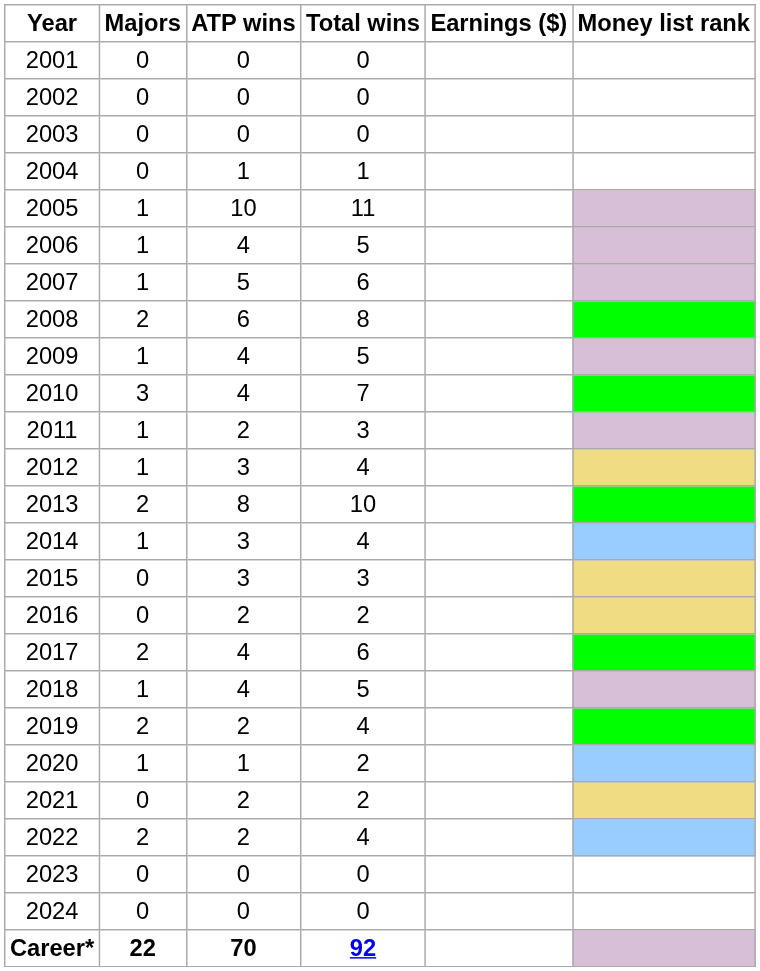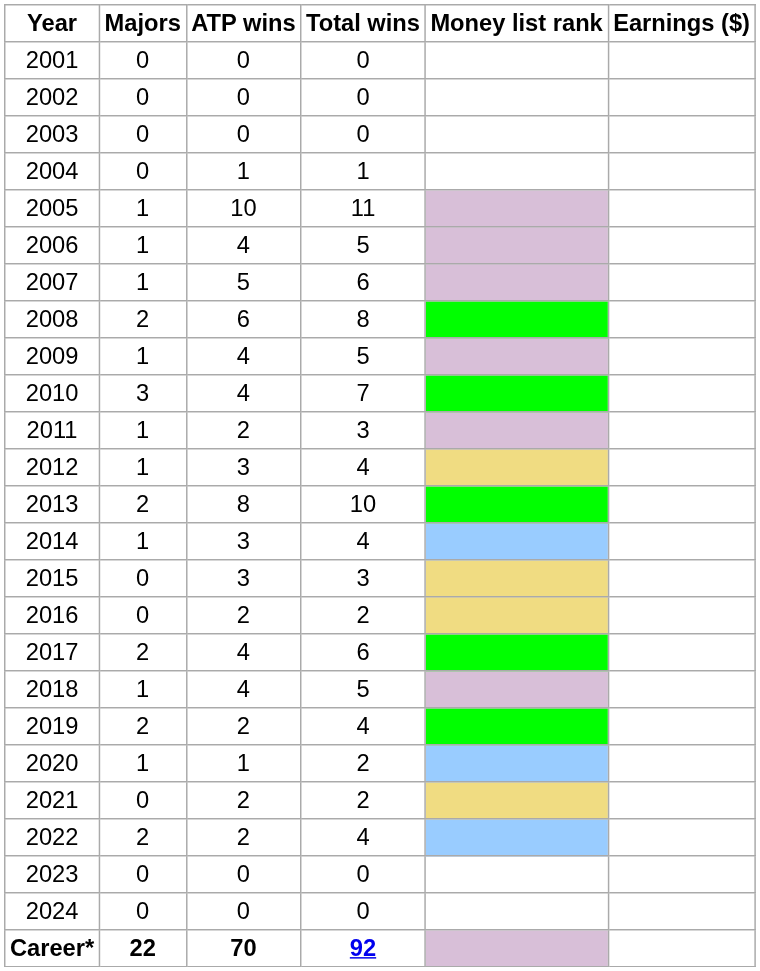columns swapped: (499, 23) <-> (664, 23)
